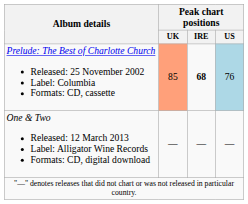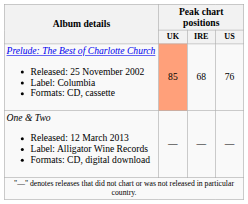(201, 77) bold -> (201, 77) normal
(230, 77) lightblue background -> (230, 77) no background
